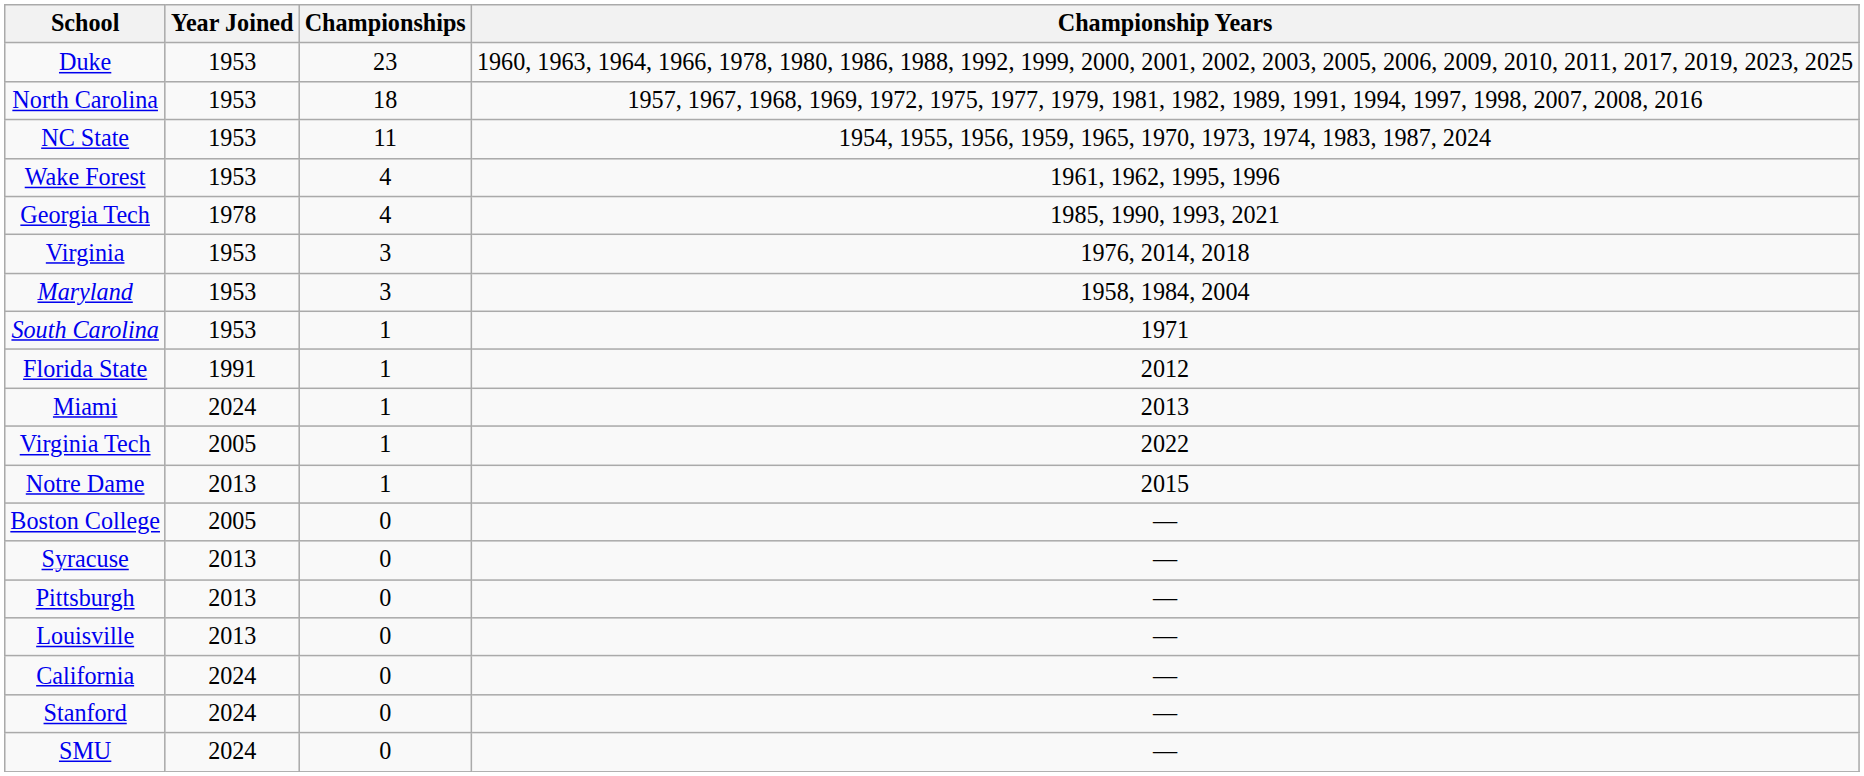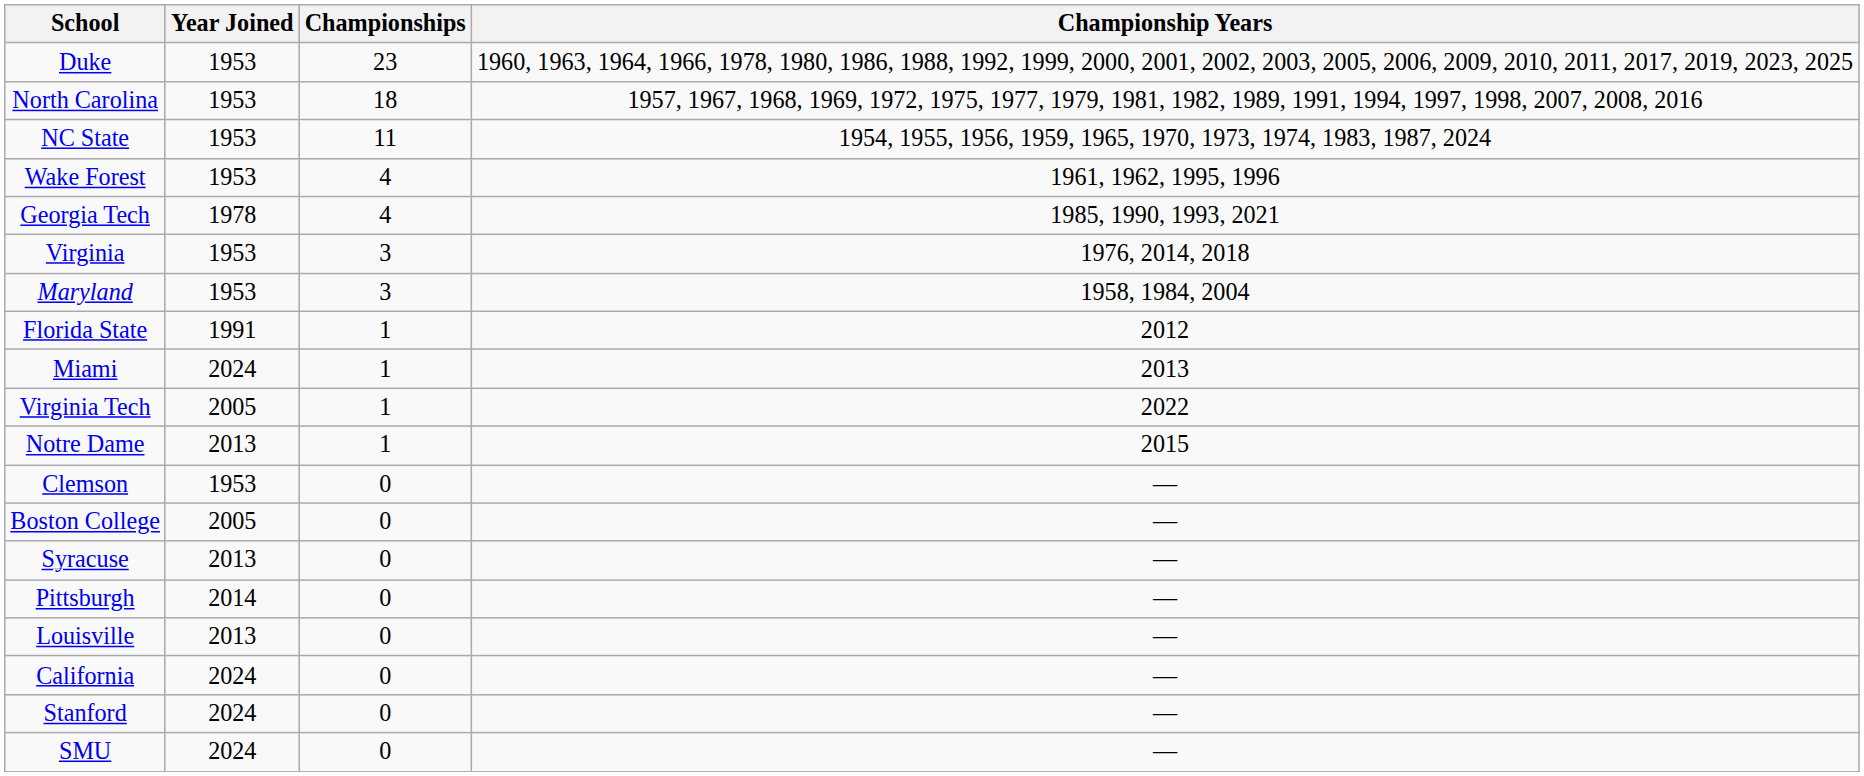- row: (85, 330)
+ row: (85, 483)
(232, 598) 2013 -> (232, 598) 2014
